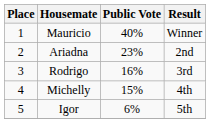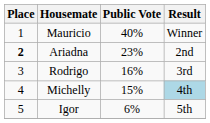(21, 52) normal -> (21, 52) bold
(184, 90) no background -> (184, 90) lightblue background
